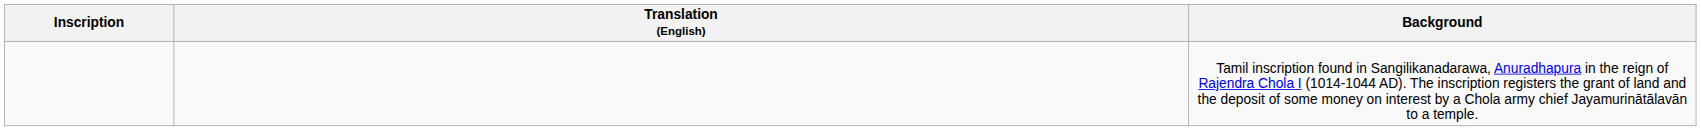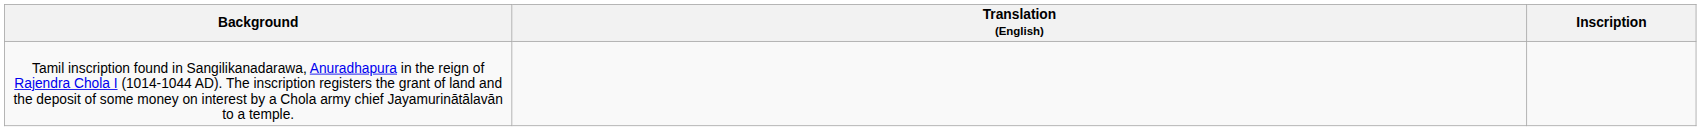columns swapped: (1442, 23) <-> (89, 23)
